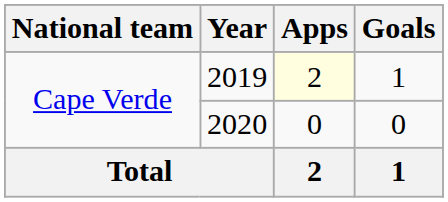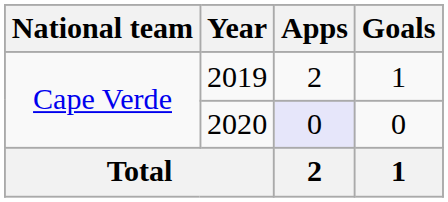(314, 76) lightyellow background -> (314, 76) no background
(314, 123) no background -> (314, 123) lavender background
